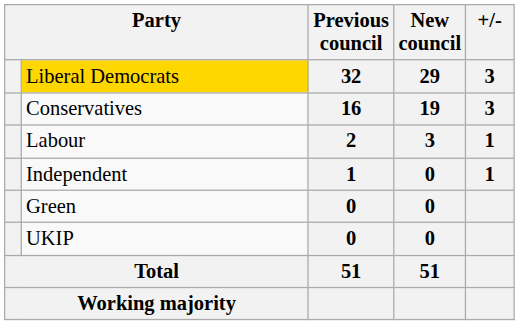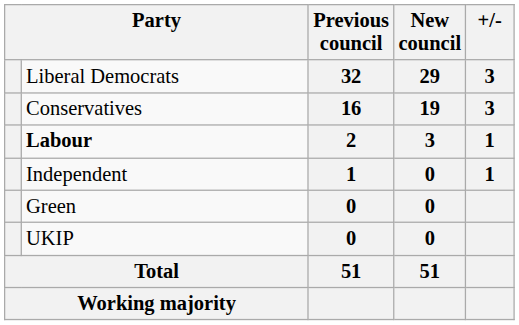(103, 76) gold background -> (103, 76) no background
(56, 141) normal -> (59, 141) bold
